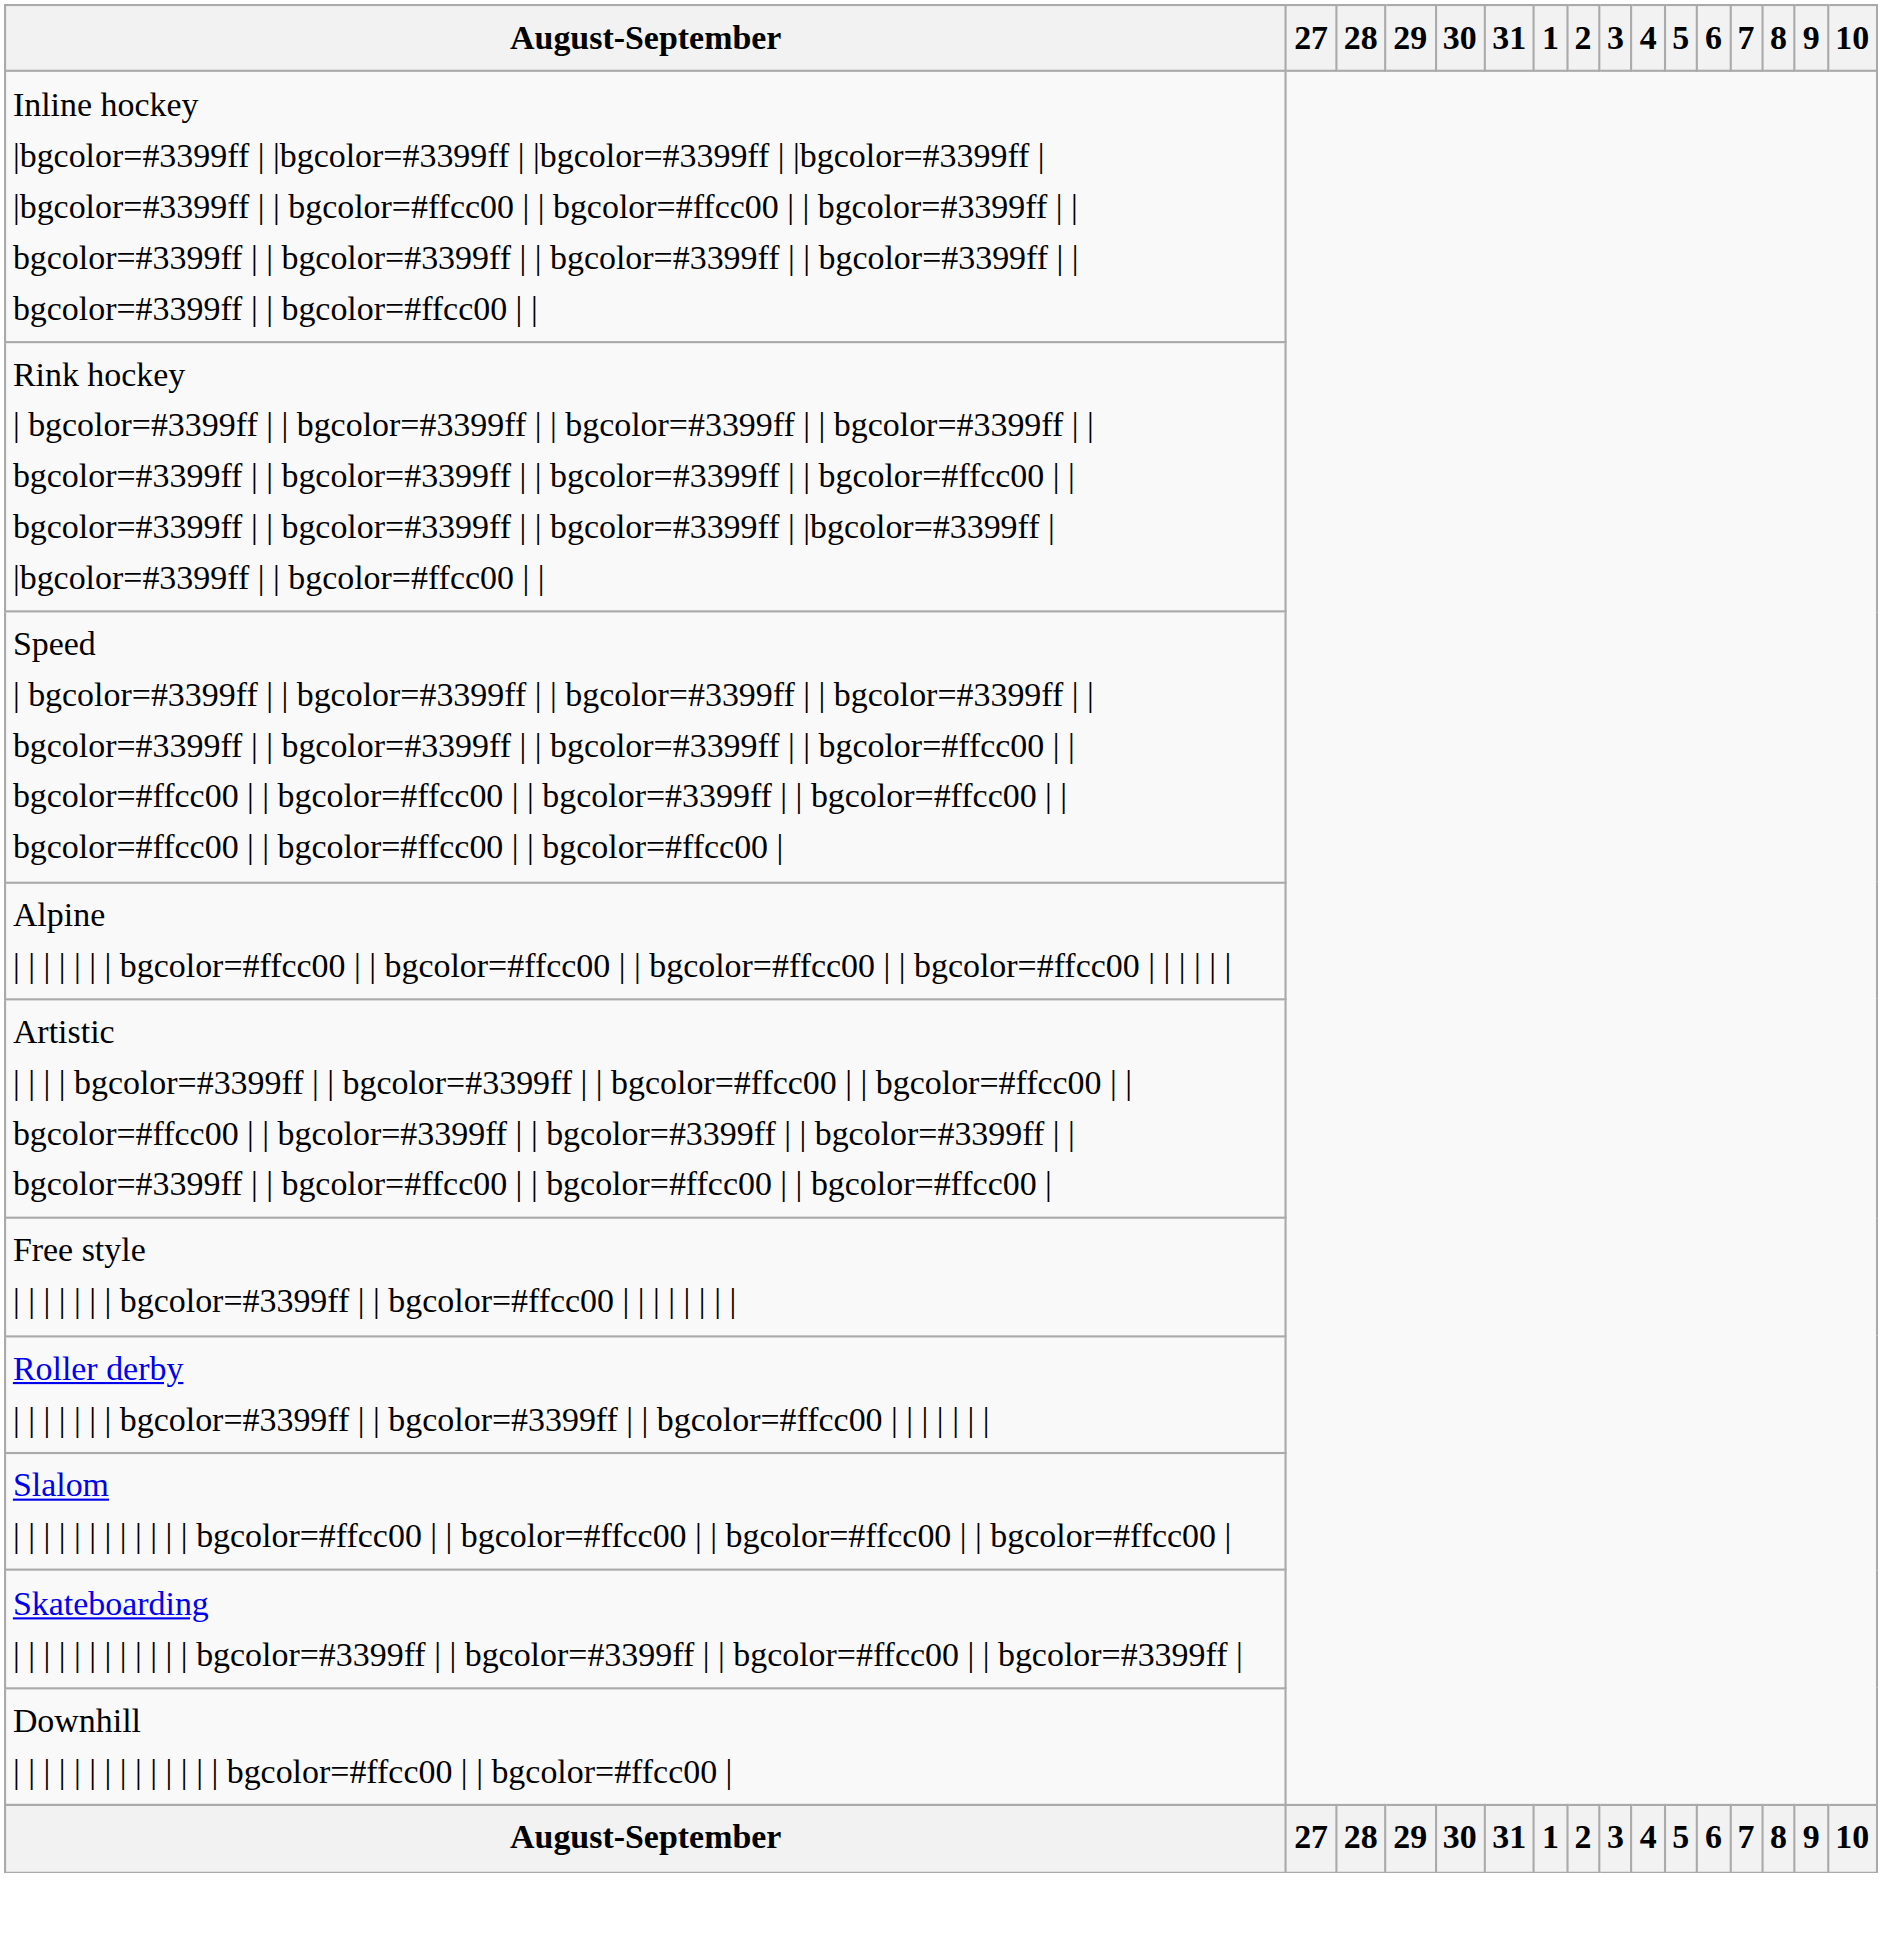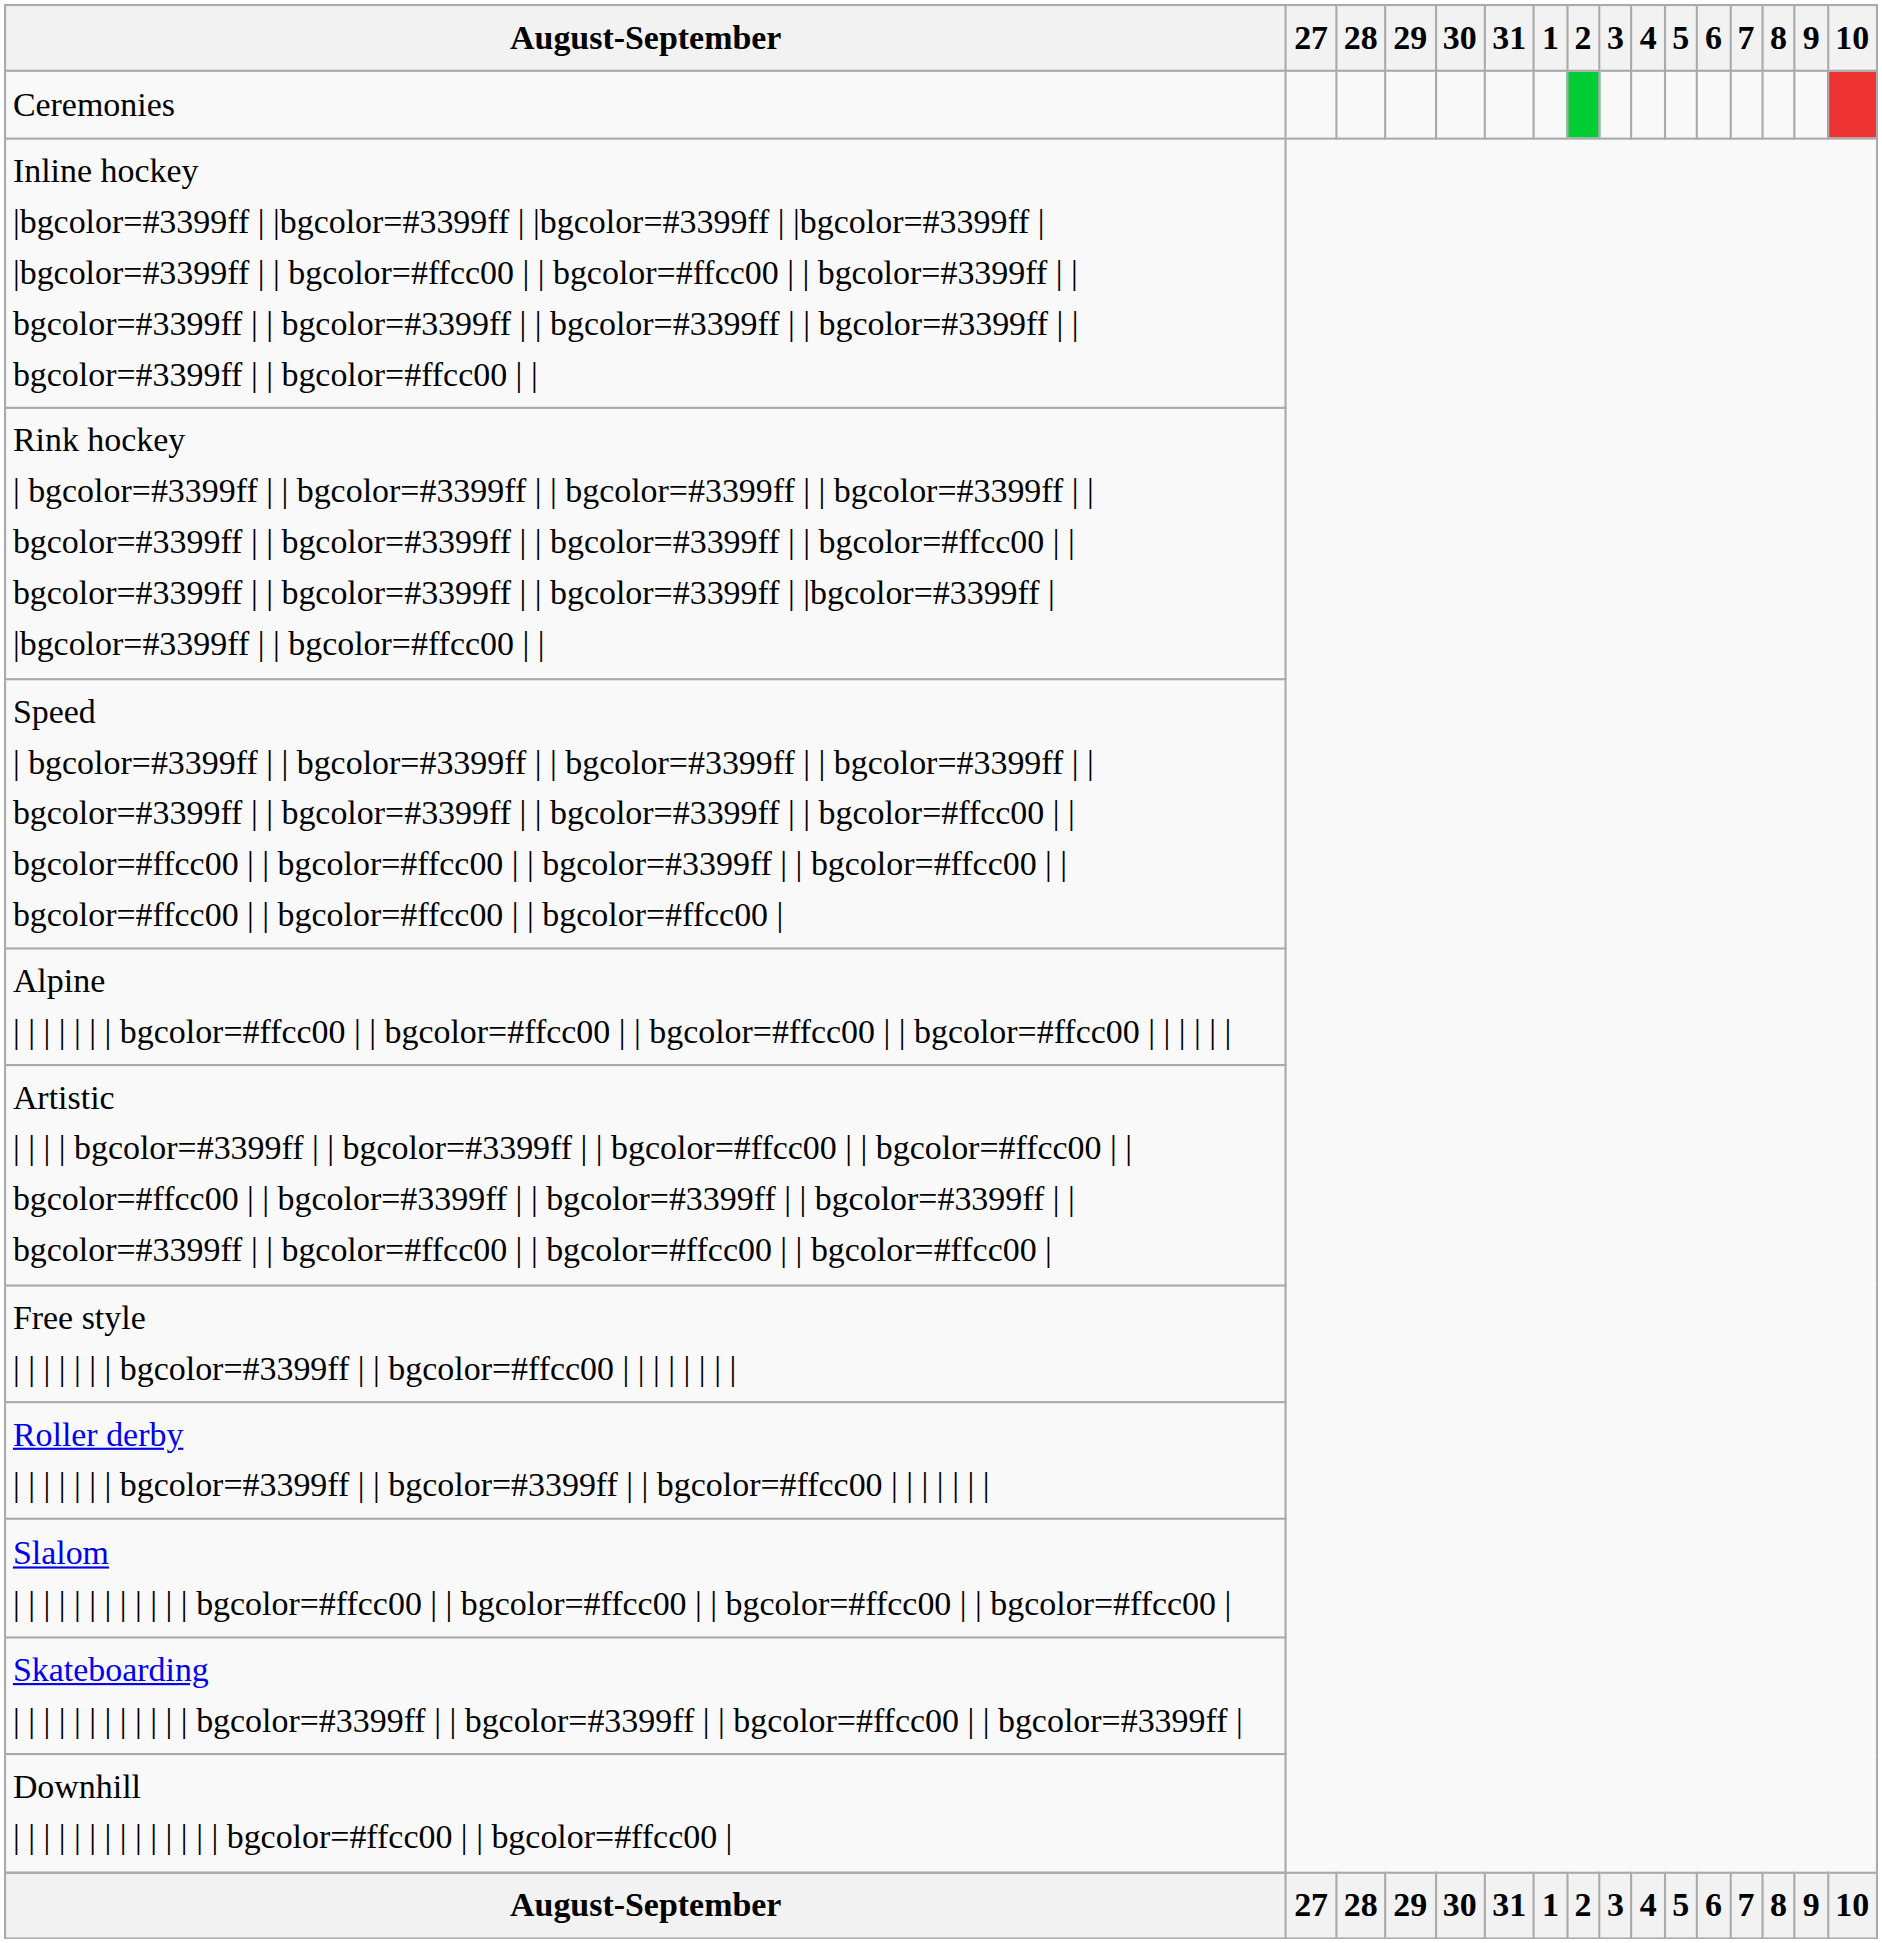+ row: (94, 104)
